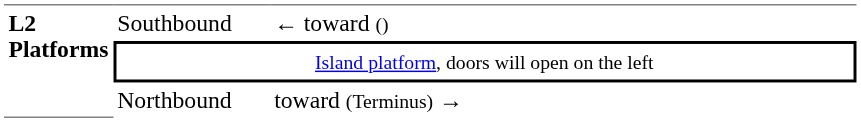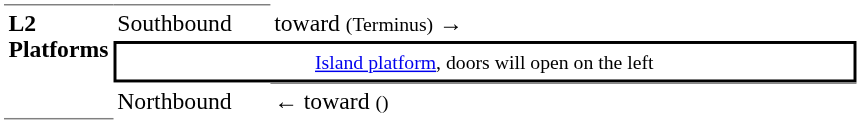(331, 23) ← toward () -> (368, 22) toward (Terminus) →
(368, 99) toward (Terminus) → -> (331, 101) ← toward ()
